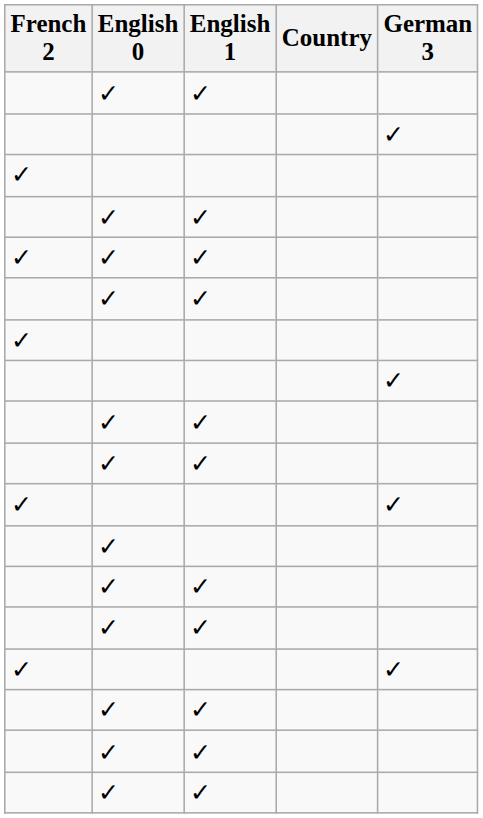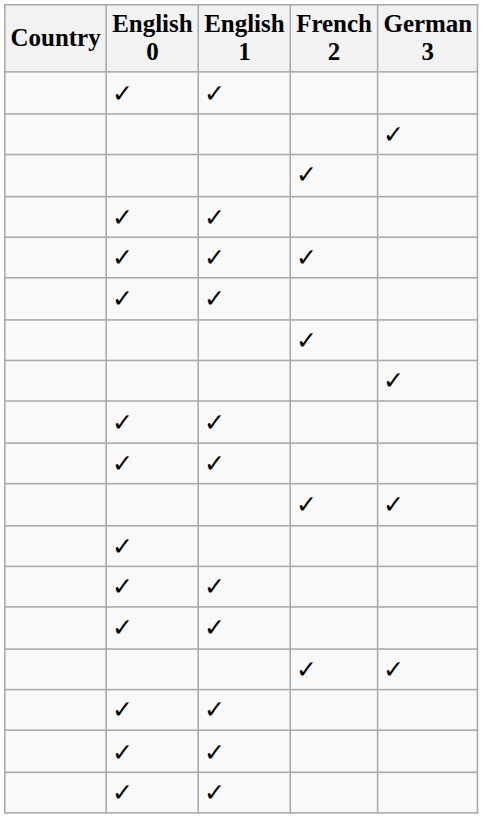columns swapped: (327, 38) <-> (48, 38)
